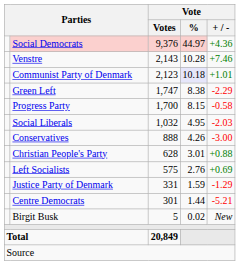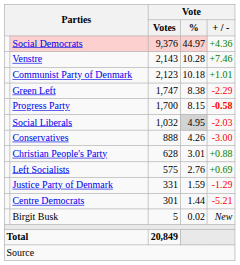(194, 75) lavender background -> (194, 75) no background
(222, 106) normal -> (222, 106) bold
(196, 122) no background -> (196, 122) lightgrey background
